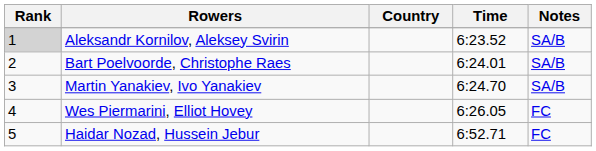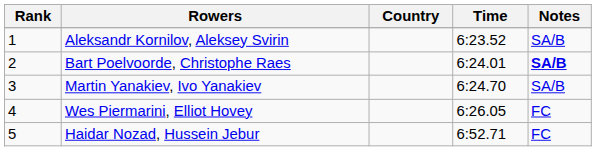(12, 39) lightgrey background -> (12, 39) no background
(548, 63) normal -> (549, 63) bold
